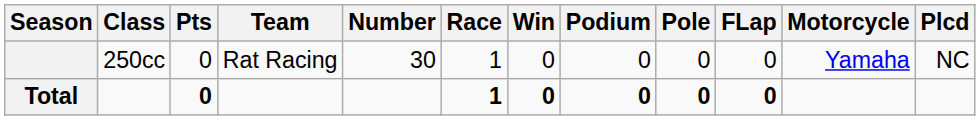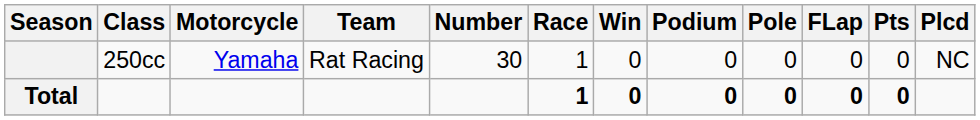columns swapped: (849, 22) <-> (194, 22)
